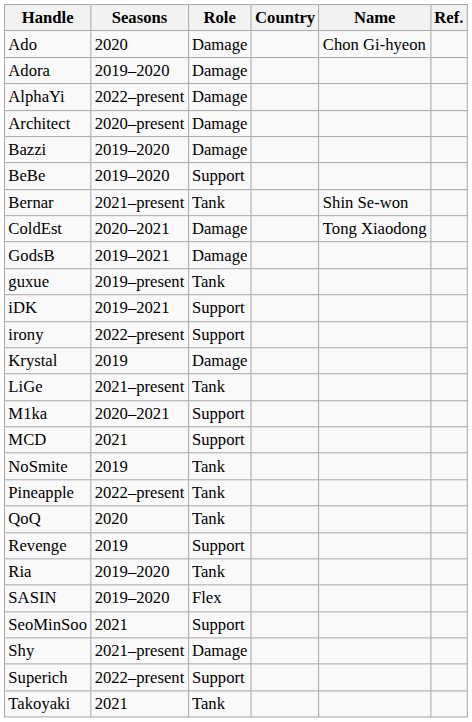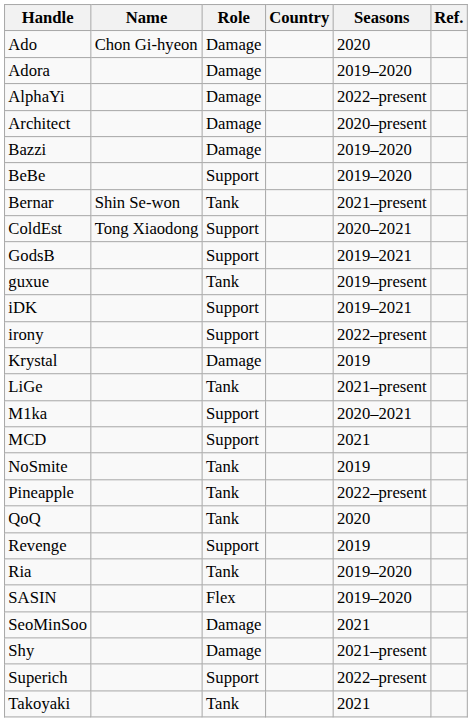columns swapped: (375, 17) <-> (139, 17)
(220, 228) Damage -> (232, 228) Support
(220, 255) Damage -> (232, 255) Support
(218, 624) Support -> (234, 624) Damage
